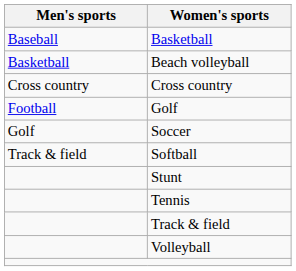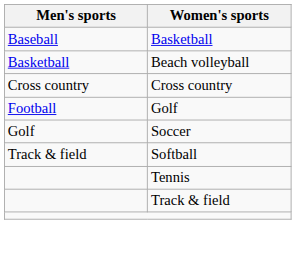- row: (166, 177)
- row: (181, 246)
